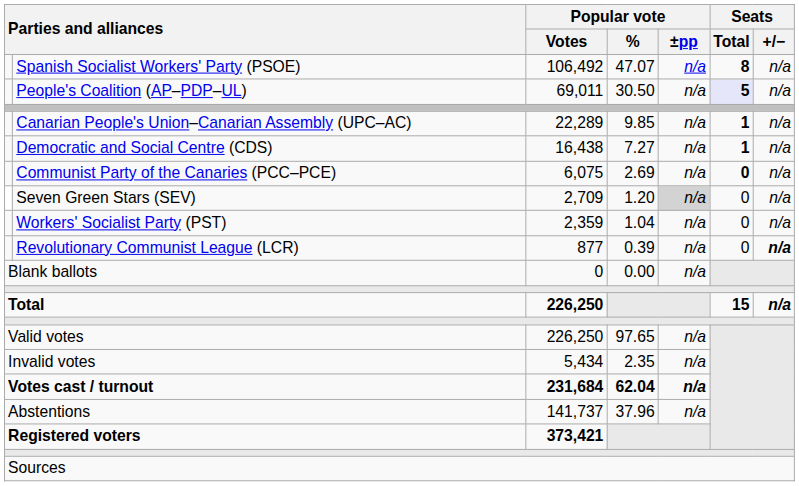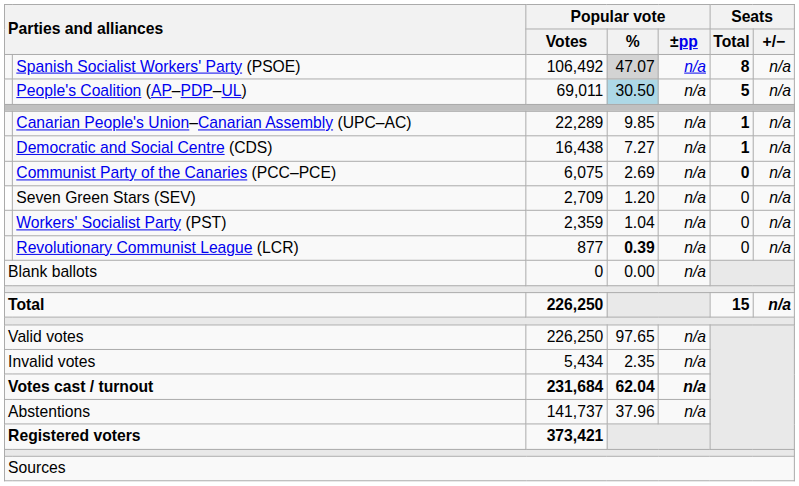(635, 66) no background -> (635, 66) lightgrey background
(635, 91) no background -> (635, 91) lightblue background
(745, 91) lavender background -> (745, 91) no background
(695, 198) lightgrey background -> (695, 198) no background
(639, 247) normal -> (639, 247) bold
(780, 247) bold -> (780, 247) normal
